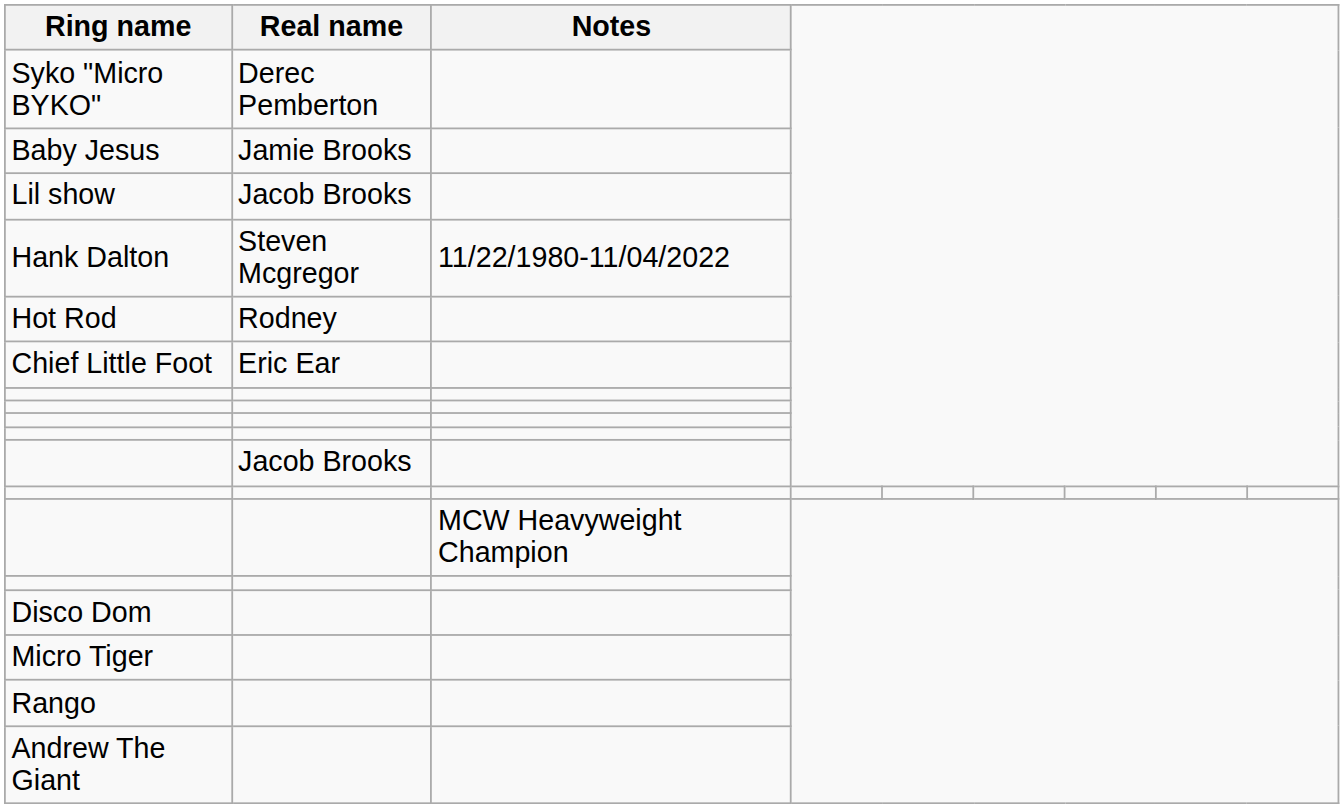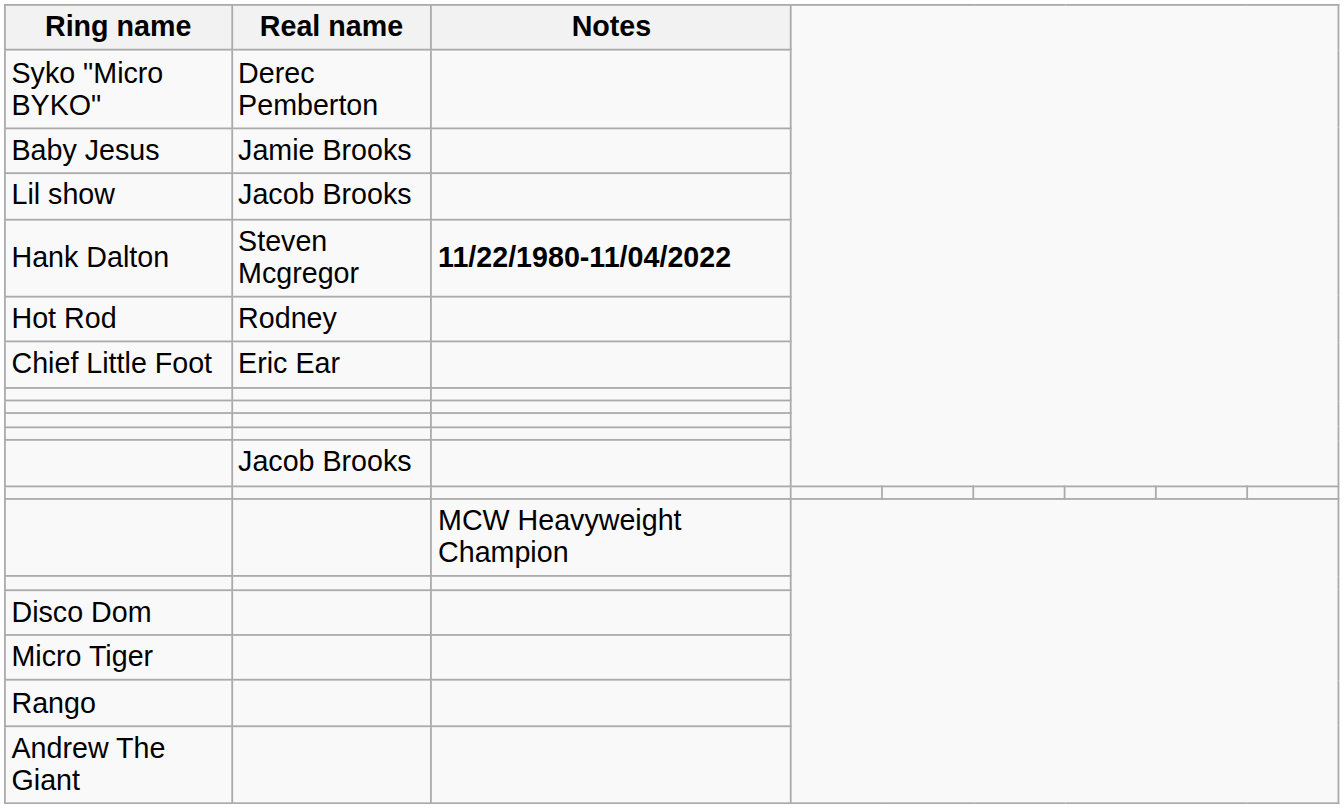(584, 257) normal -> (585, 257) bold
